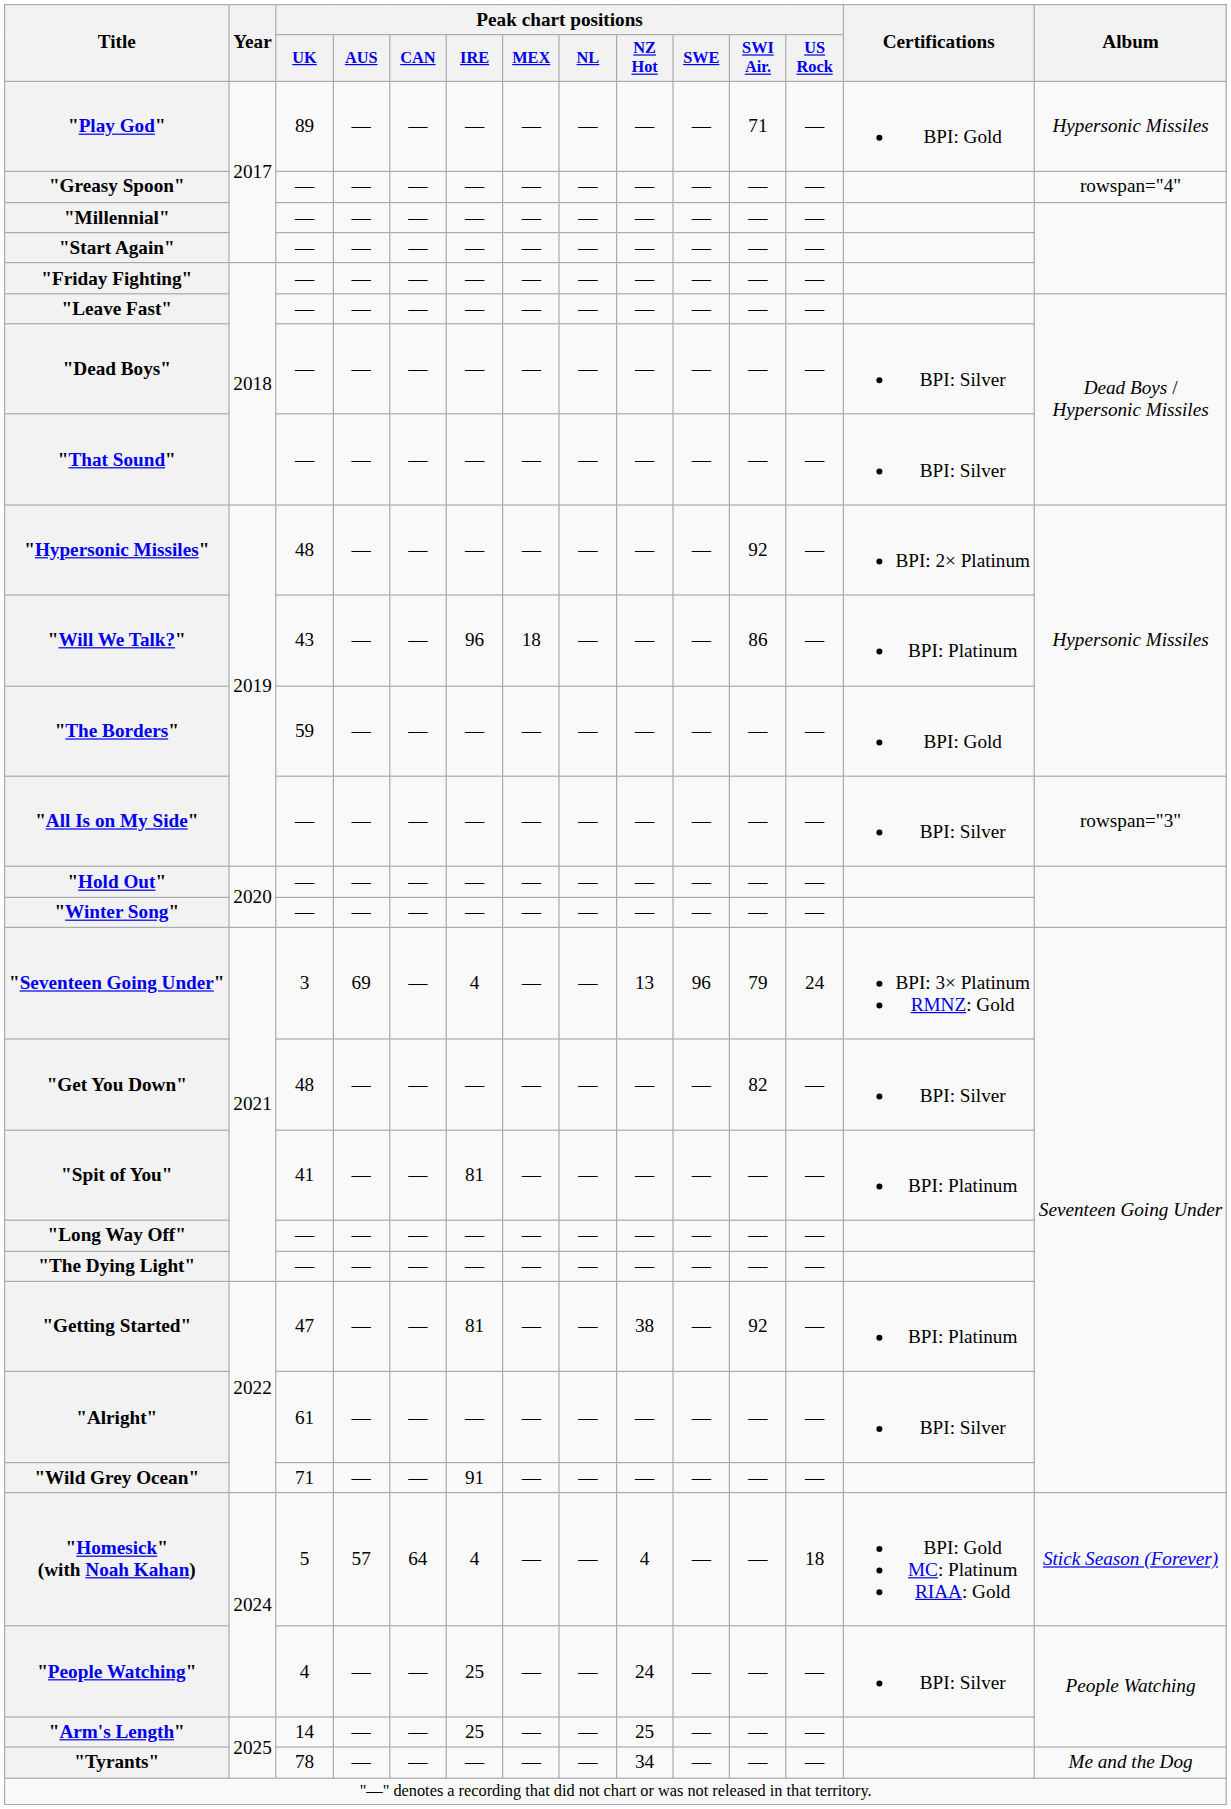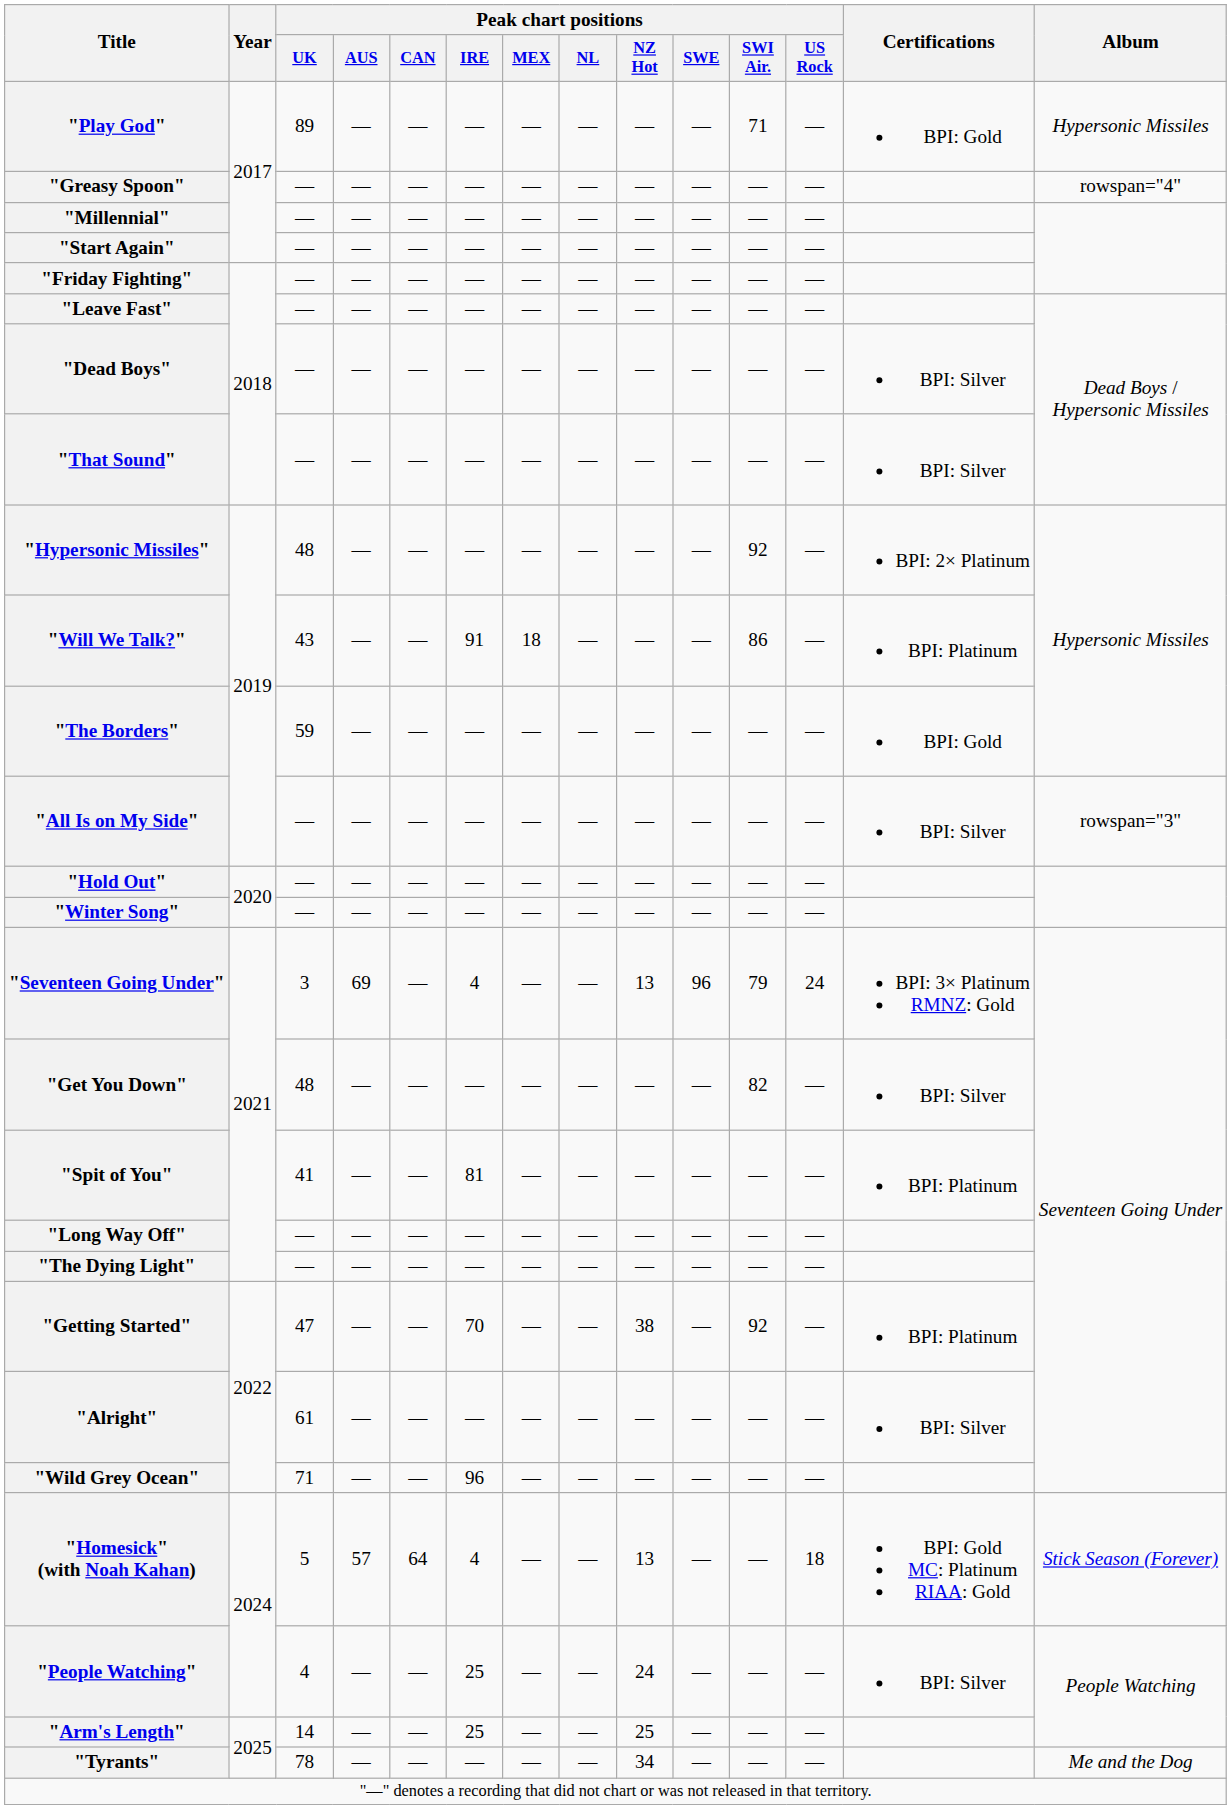(475, 640) 96 -> (475, 640) 91
(475, 1326) 81 -> (475, 1326) 70
(475, 1477) 91 -> (475, 1477) 96
(645, 1559) 4 -> (645, 1559) 13
